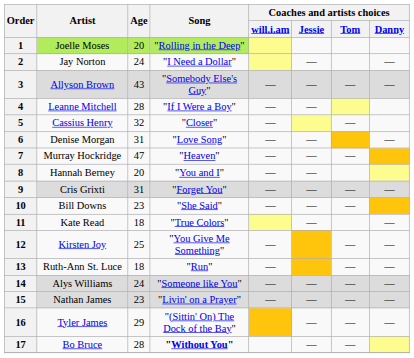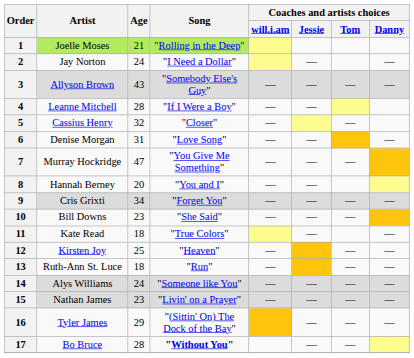(139, 45) 20 -> (139, 45) 21
(199, 156) "Heaven" -> (199, 162) "You Give Me Something"
(139, 189) 31 -> (139, 201) 34
(199, 244) "You Give Me Something" -> (199, 250) "Heaven"
